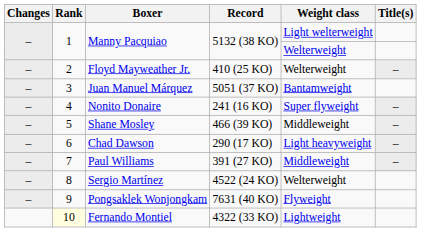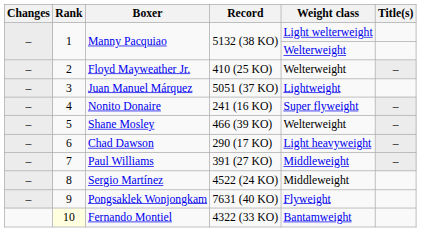(318, 87) Bantamweight -> (312, 87) Lightweight
(316, 124) Middleweight -> (315, 124) Welterweight
(315, 180) Welterweight -> (316, 180) Middleweight
(312, 217) Lightweight -> (318, 217) Bantamweight
